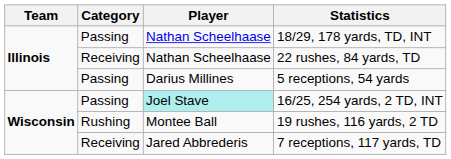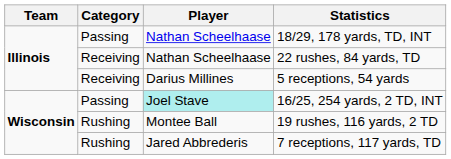(105, 79) Passing -> (110, 79) Receiving
(110, 143) Receiving -> (105, 143) Rushing
